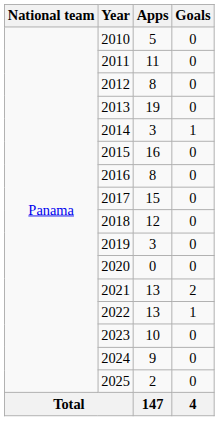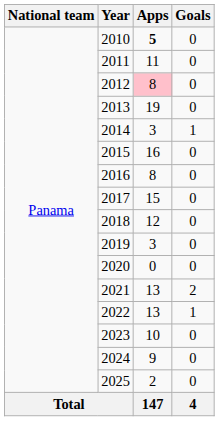(153, 38) normal -> (153, 38) bold
(153, 84) no background -> (153, 84) pink background
